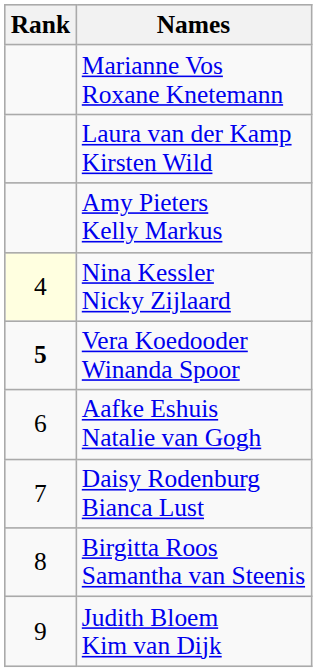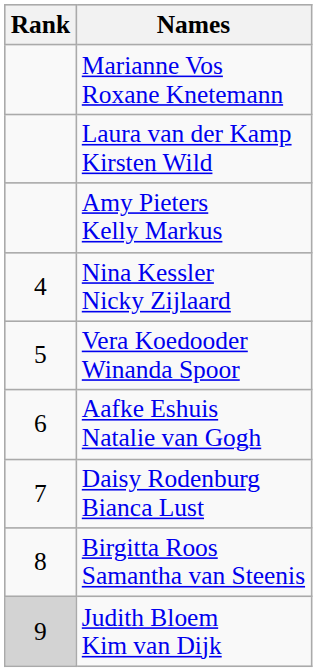(40, 286) lightyellow background -> (40, 286) no background
(40, 355) bold -> (40, 355) normal
(40, 631) no background -> (40, 631) lightgrey background
